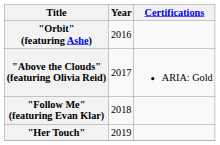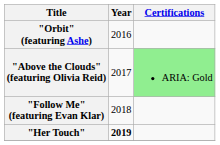(174, 78) no background -> (174, 78) lightgreen background
(121, 132) normal -> (121, 132) bold
